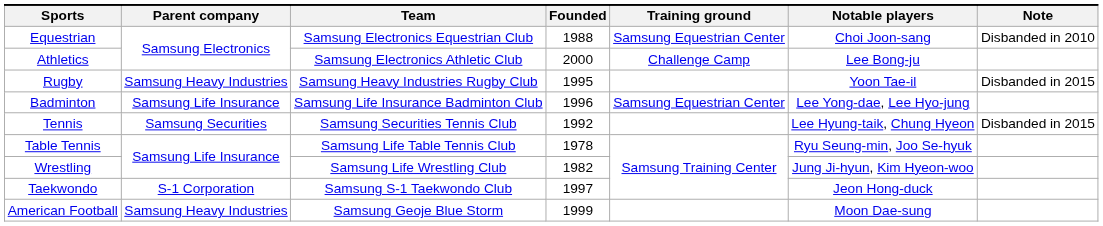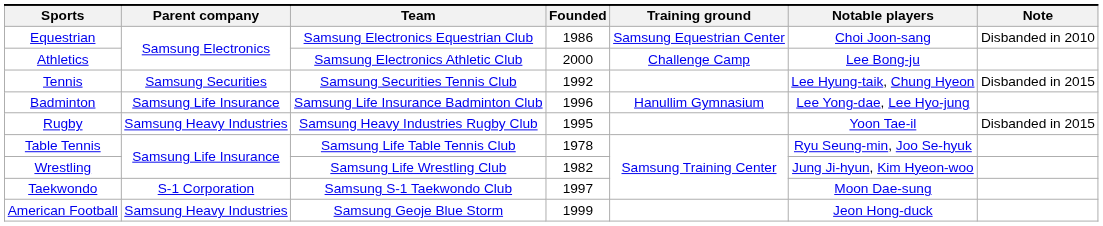(578, 38) 1988 -> (578, 38) 1986
rows swapped: (63, 81) <-> (63, 124)
(699, 103) Samsung Equestrian Center -> (699, 103) Hanullim Gymnasium
(883, 189) Jeon Hong-duck -> (883, 189) Moon Dae-sung
(883, 211) Moon Dae-sung -> (883, 211) Jeon Hong-duck
